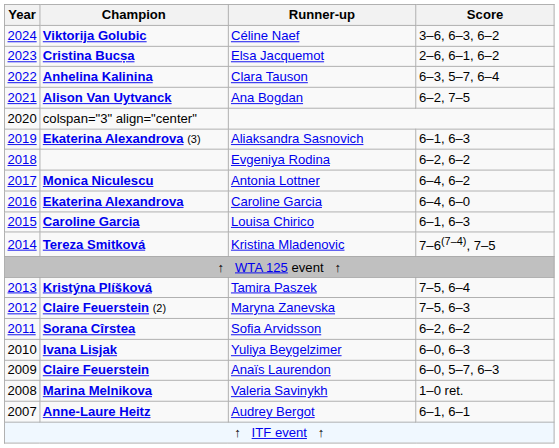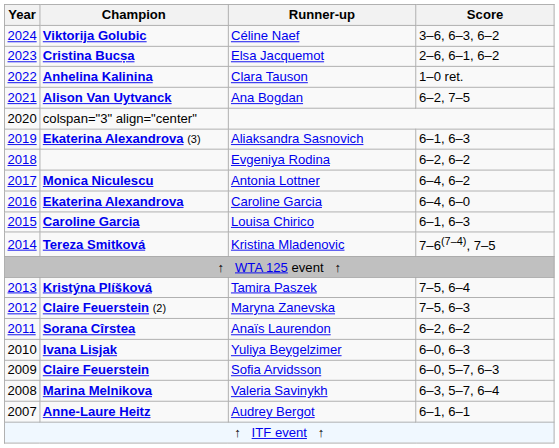(459, 77) 6–3, 5–7, 6–4 -> (441, 77) 1–0 ret.
(276, 329) Sofia Arvidsson -> (281, 329) Anaïs Laurendon
(281, 371) Anaïs Laurendon -> (276, 371) Sofia Arvidsson
(441, 391) 1–0 ret. -> (459, 391) 6–3, 5–7, 6–4
